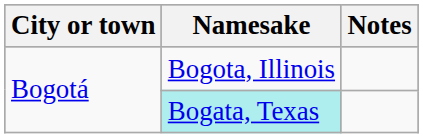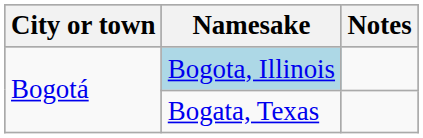(251, 68) no background -> (251, 68) lightblue background
(243, 111) paleturquoise background -> (243, 111) no background
